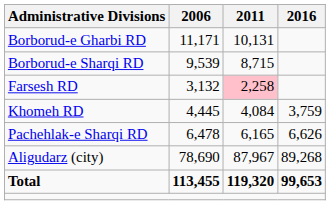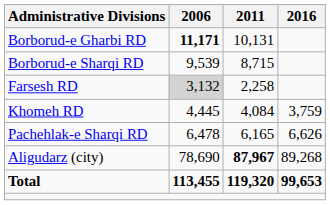(200, 39) normal -> (200, 39) bold
(203, 87) no background -> (203, 87) lightgrey background
(257, 87) pink background -> (257, 87) no background
(254, 157) normal -> (254, 157) bold
